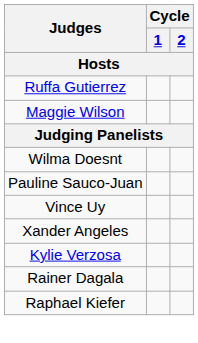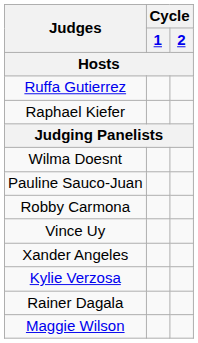rows swapped: (75, 111) <-> (75, 302)
+ row: (75, 207)
